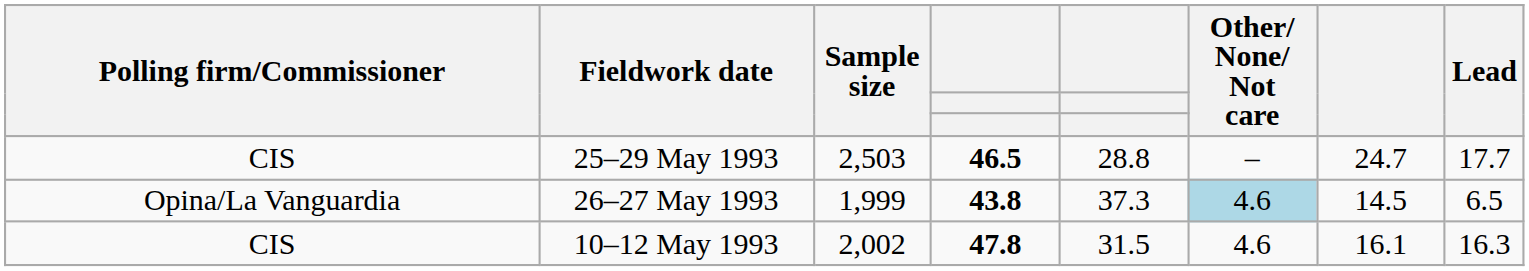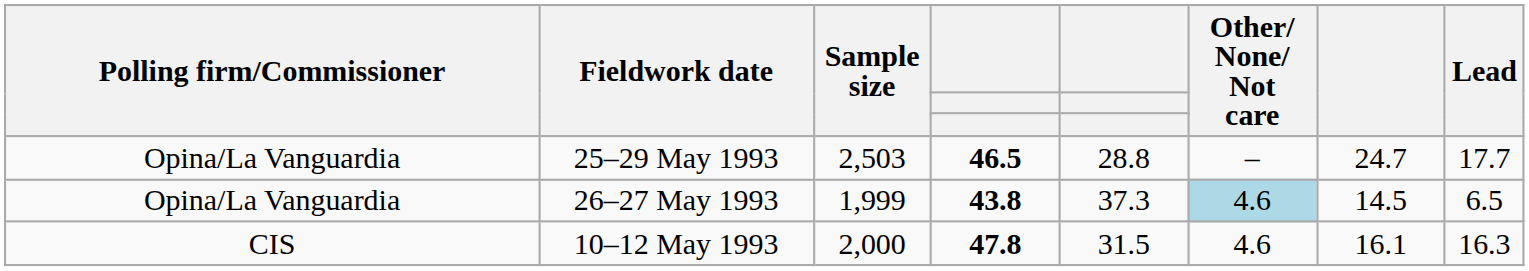(272, 158) CIS -> (272, 158) Opina/La Vanguardia
(872, 244) 2,002 -> (872, 244) 2,000
